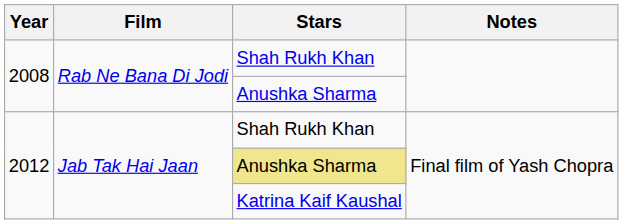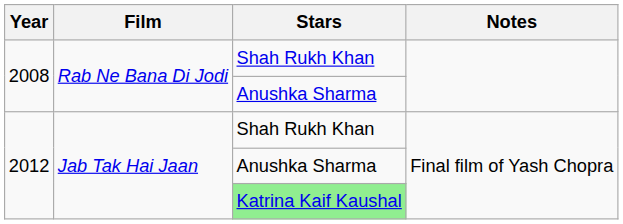(306, 165) khaki background -> (306, 165) no background
(319, 201) no background -> (319, 201) lightgreen background
